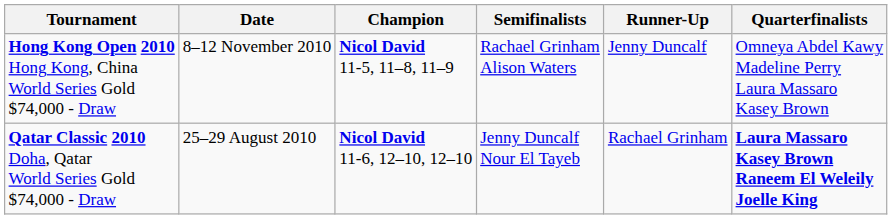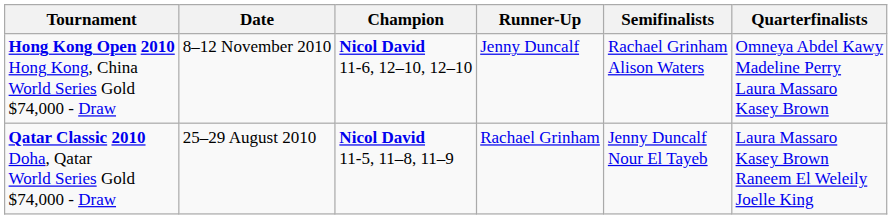columns swapped: (668, 18) <-> (540, 18)
(397, 57) Nicol David 11-5, 11–8, 11–9 -> (406, 57) Nicol David 11-6, 12–10, 12–10
(406, 148) Nicol David 11-6, 12–10, 12–10 -> (397, 148) Nicol David 11-5, 11–8, 11–9
(805, 168) bold -> (801, 168) normal
